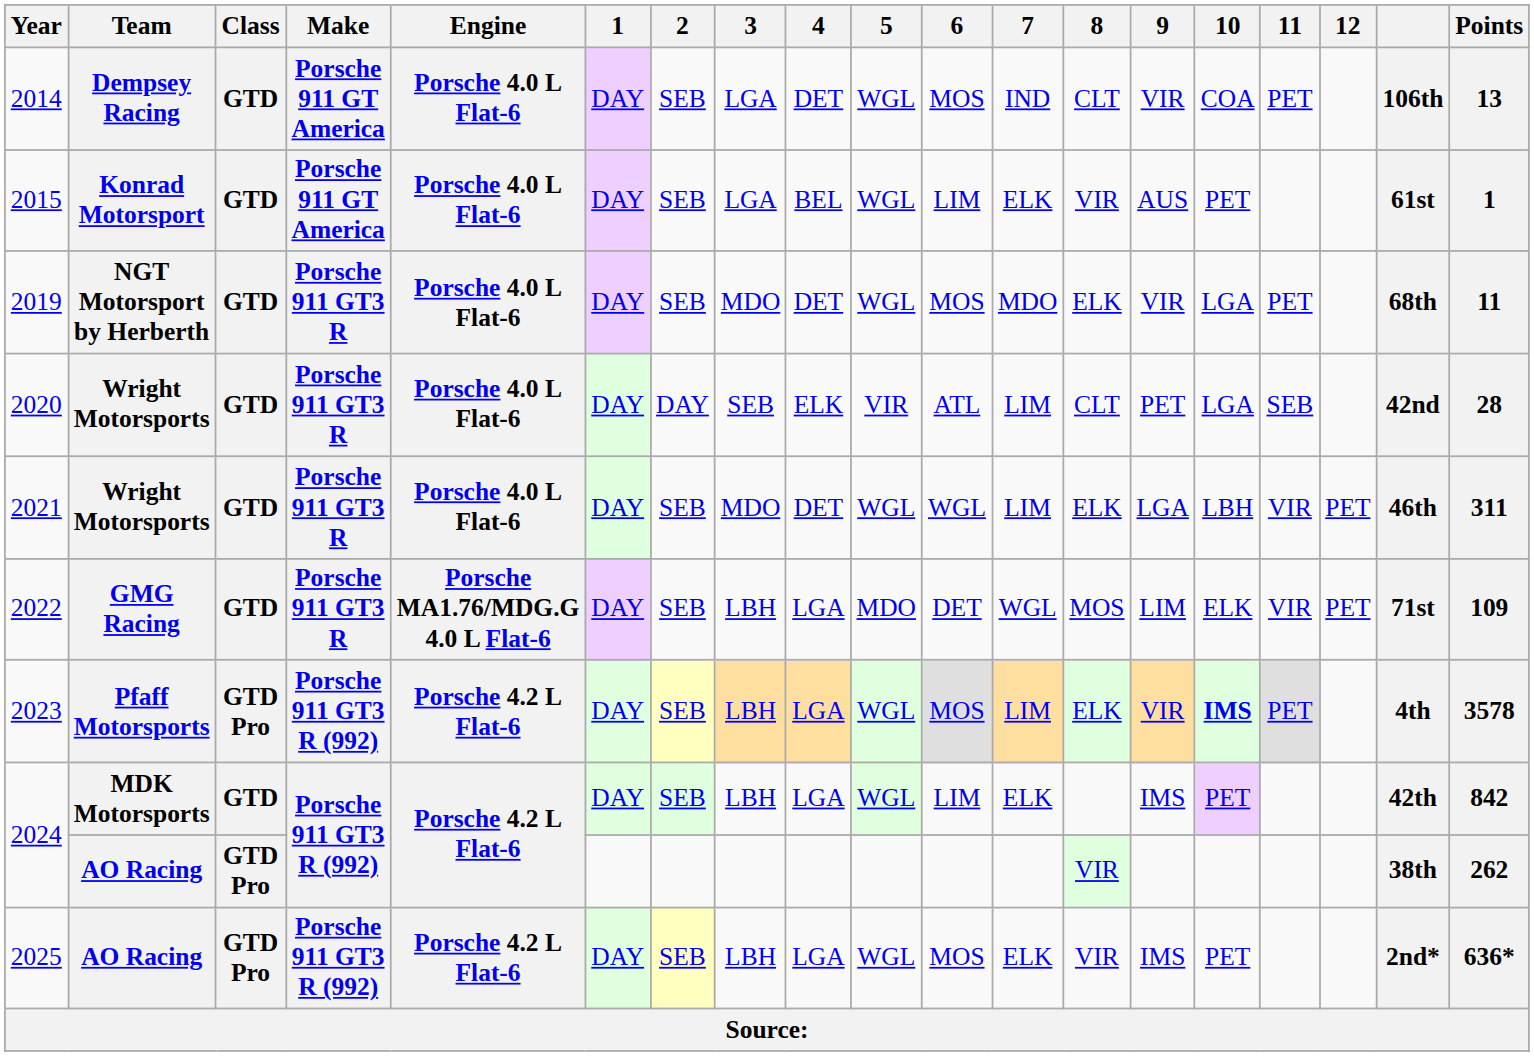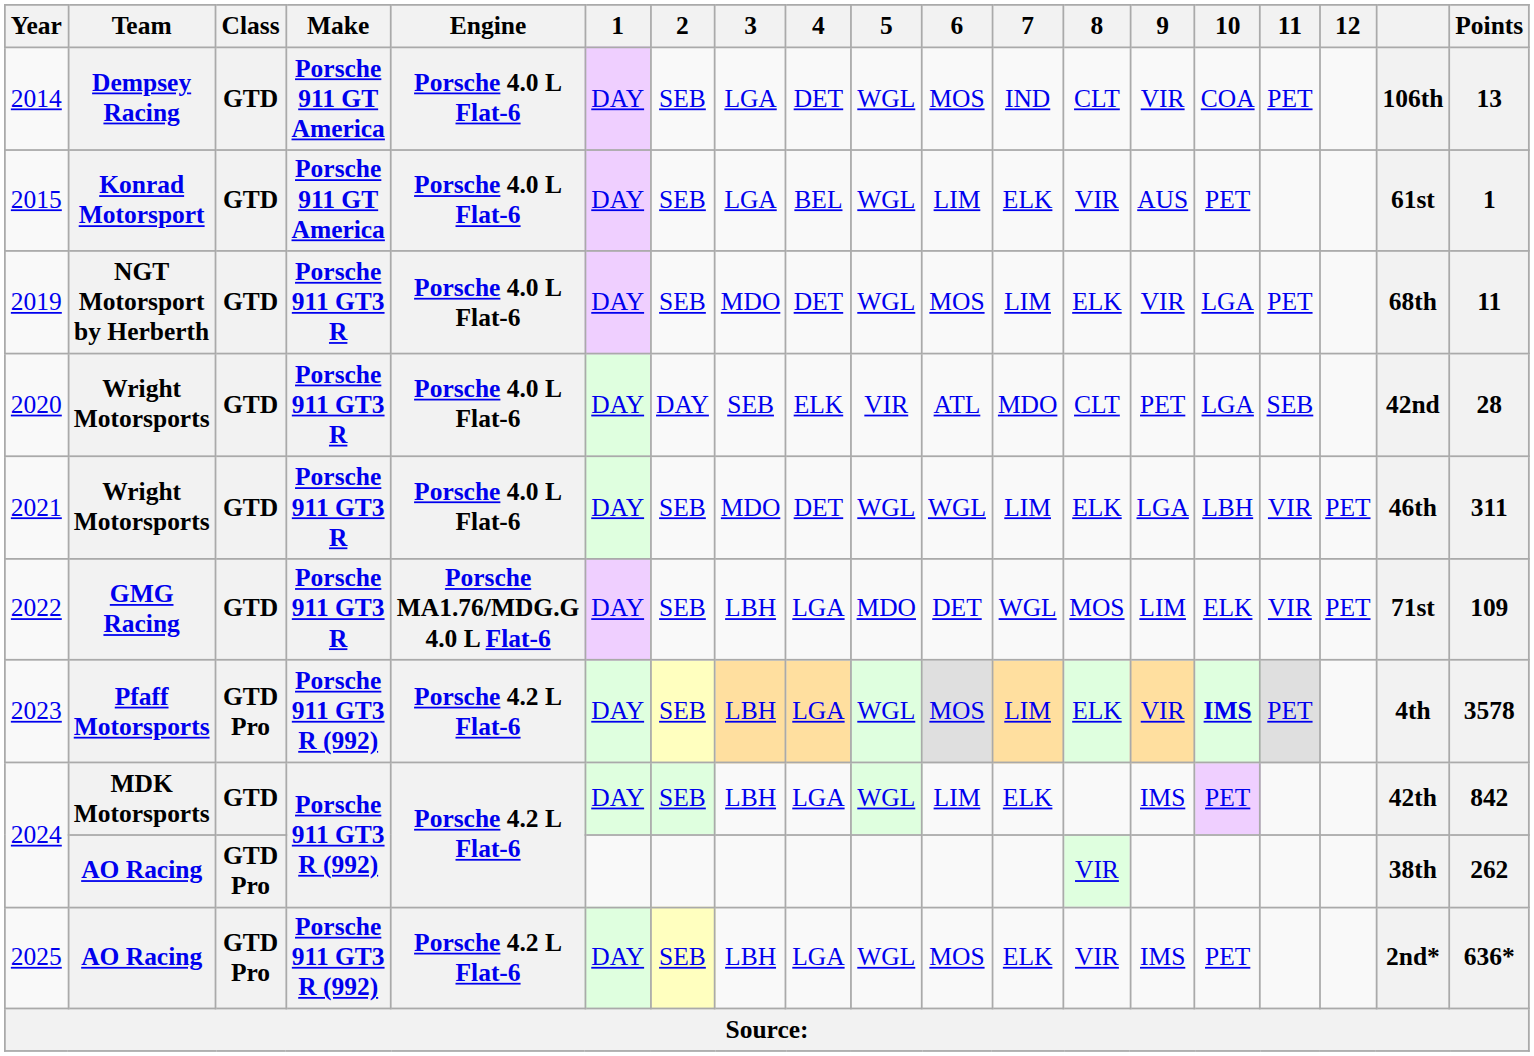(1028, 302) MDO -> (1028, 302) LIM
(1028, 404) LIM -> (1028, 404) MDO
